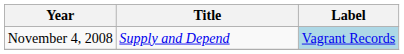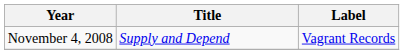(349, 37) lightblue background -> (349, 37) no background
